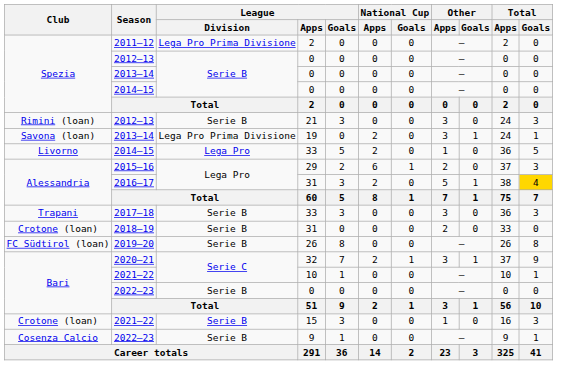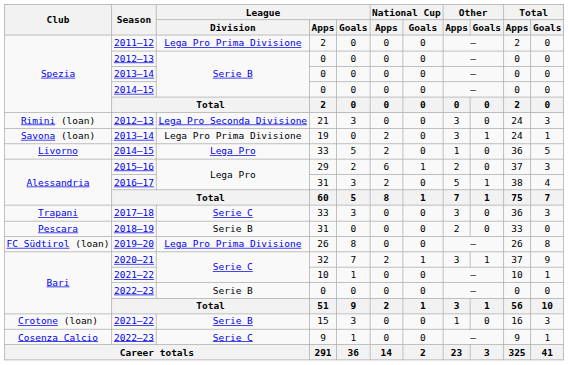(227, 120) Serie B -> (233, 120) Lega Pro Seconda Divisione
(536, 182) gold background -> (547, 182) no background
(227, 213) Serie B -> (233, 213) Serie C
(58, 229) Crotone (loan) -> (58, 229) Pescara
(227, 244) Serie B -> (233, 244) Lega Pro Prima Divisione
(227, 337) Serie B -> (233, 337) Serie C
